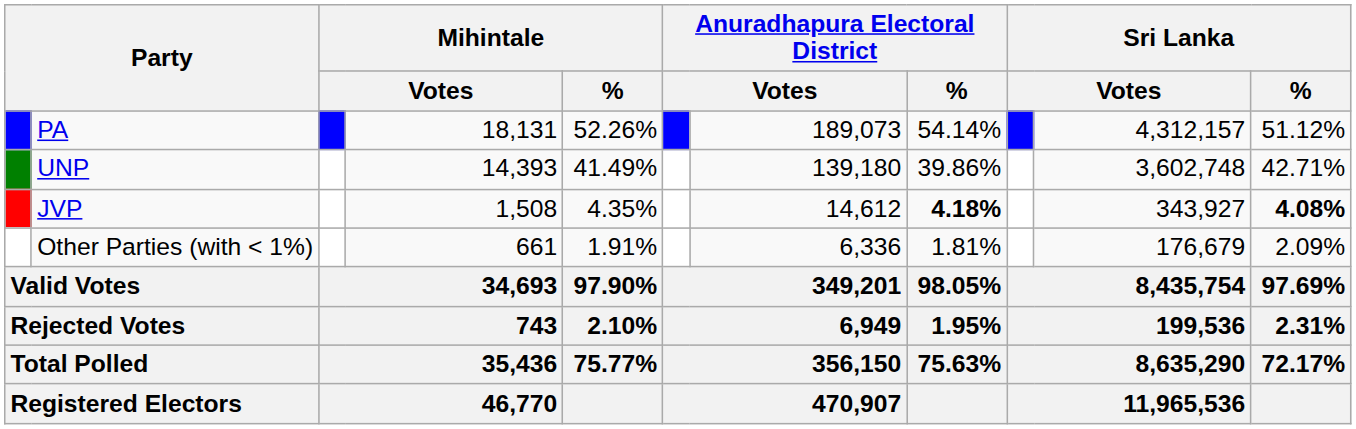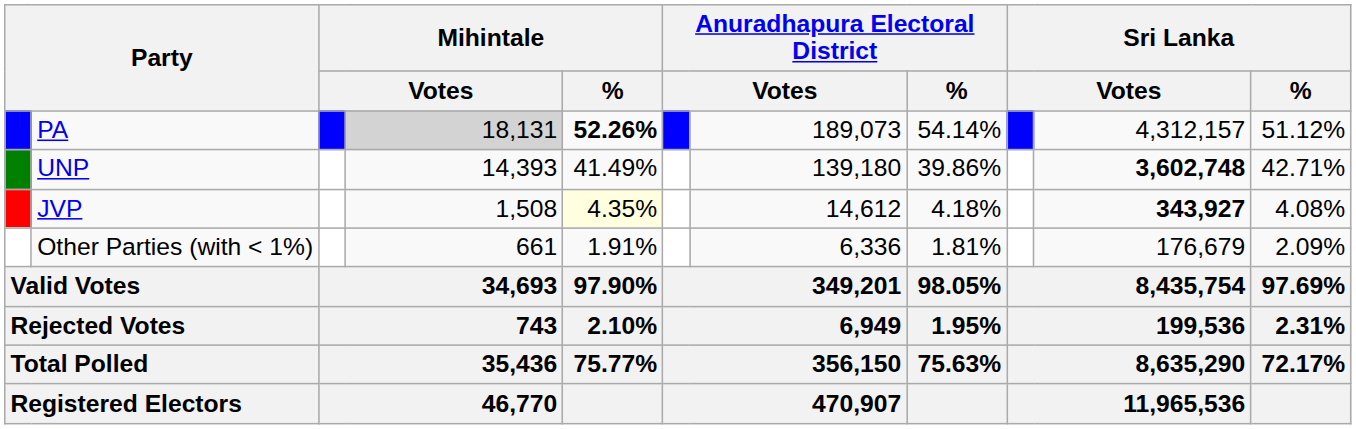(519, 129) no background -> (519, 129) lightgrey background
(615, 129) normal -> (615, 129) bold
(1190, 168) normal -> (1190, 168) bold
(622, 208) no background -> (622, 208) lightyellow background
(966, 208) bold -> (966, 208) normal
(1201, 208) normal -> (1201, 208) bold
(1310, 208) bold -> (1310, 208) normal
